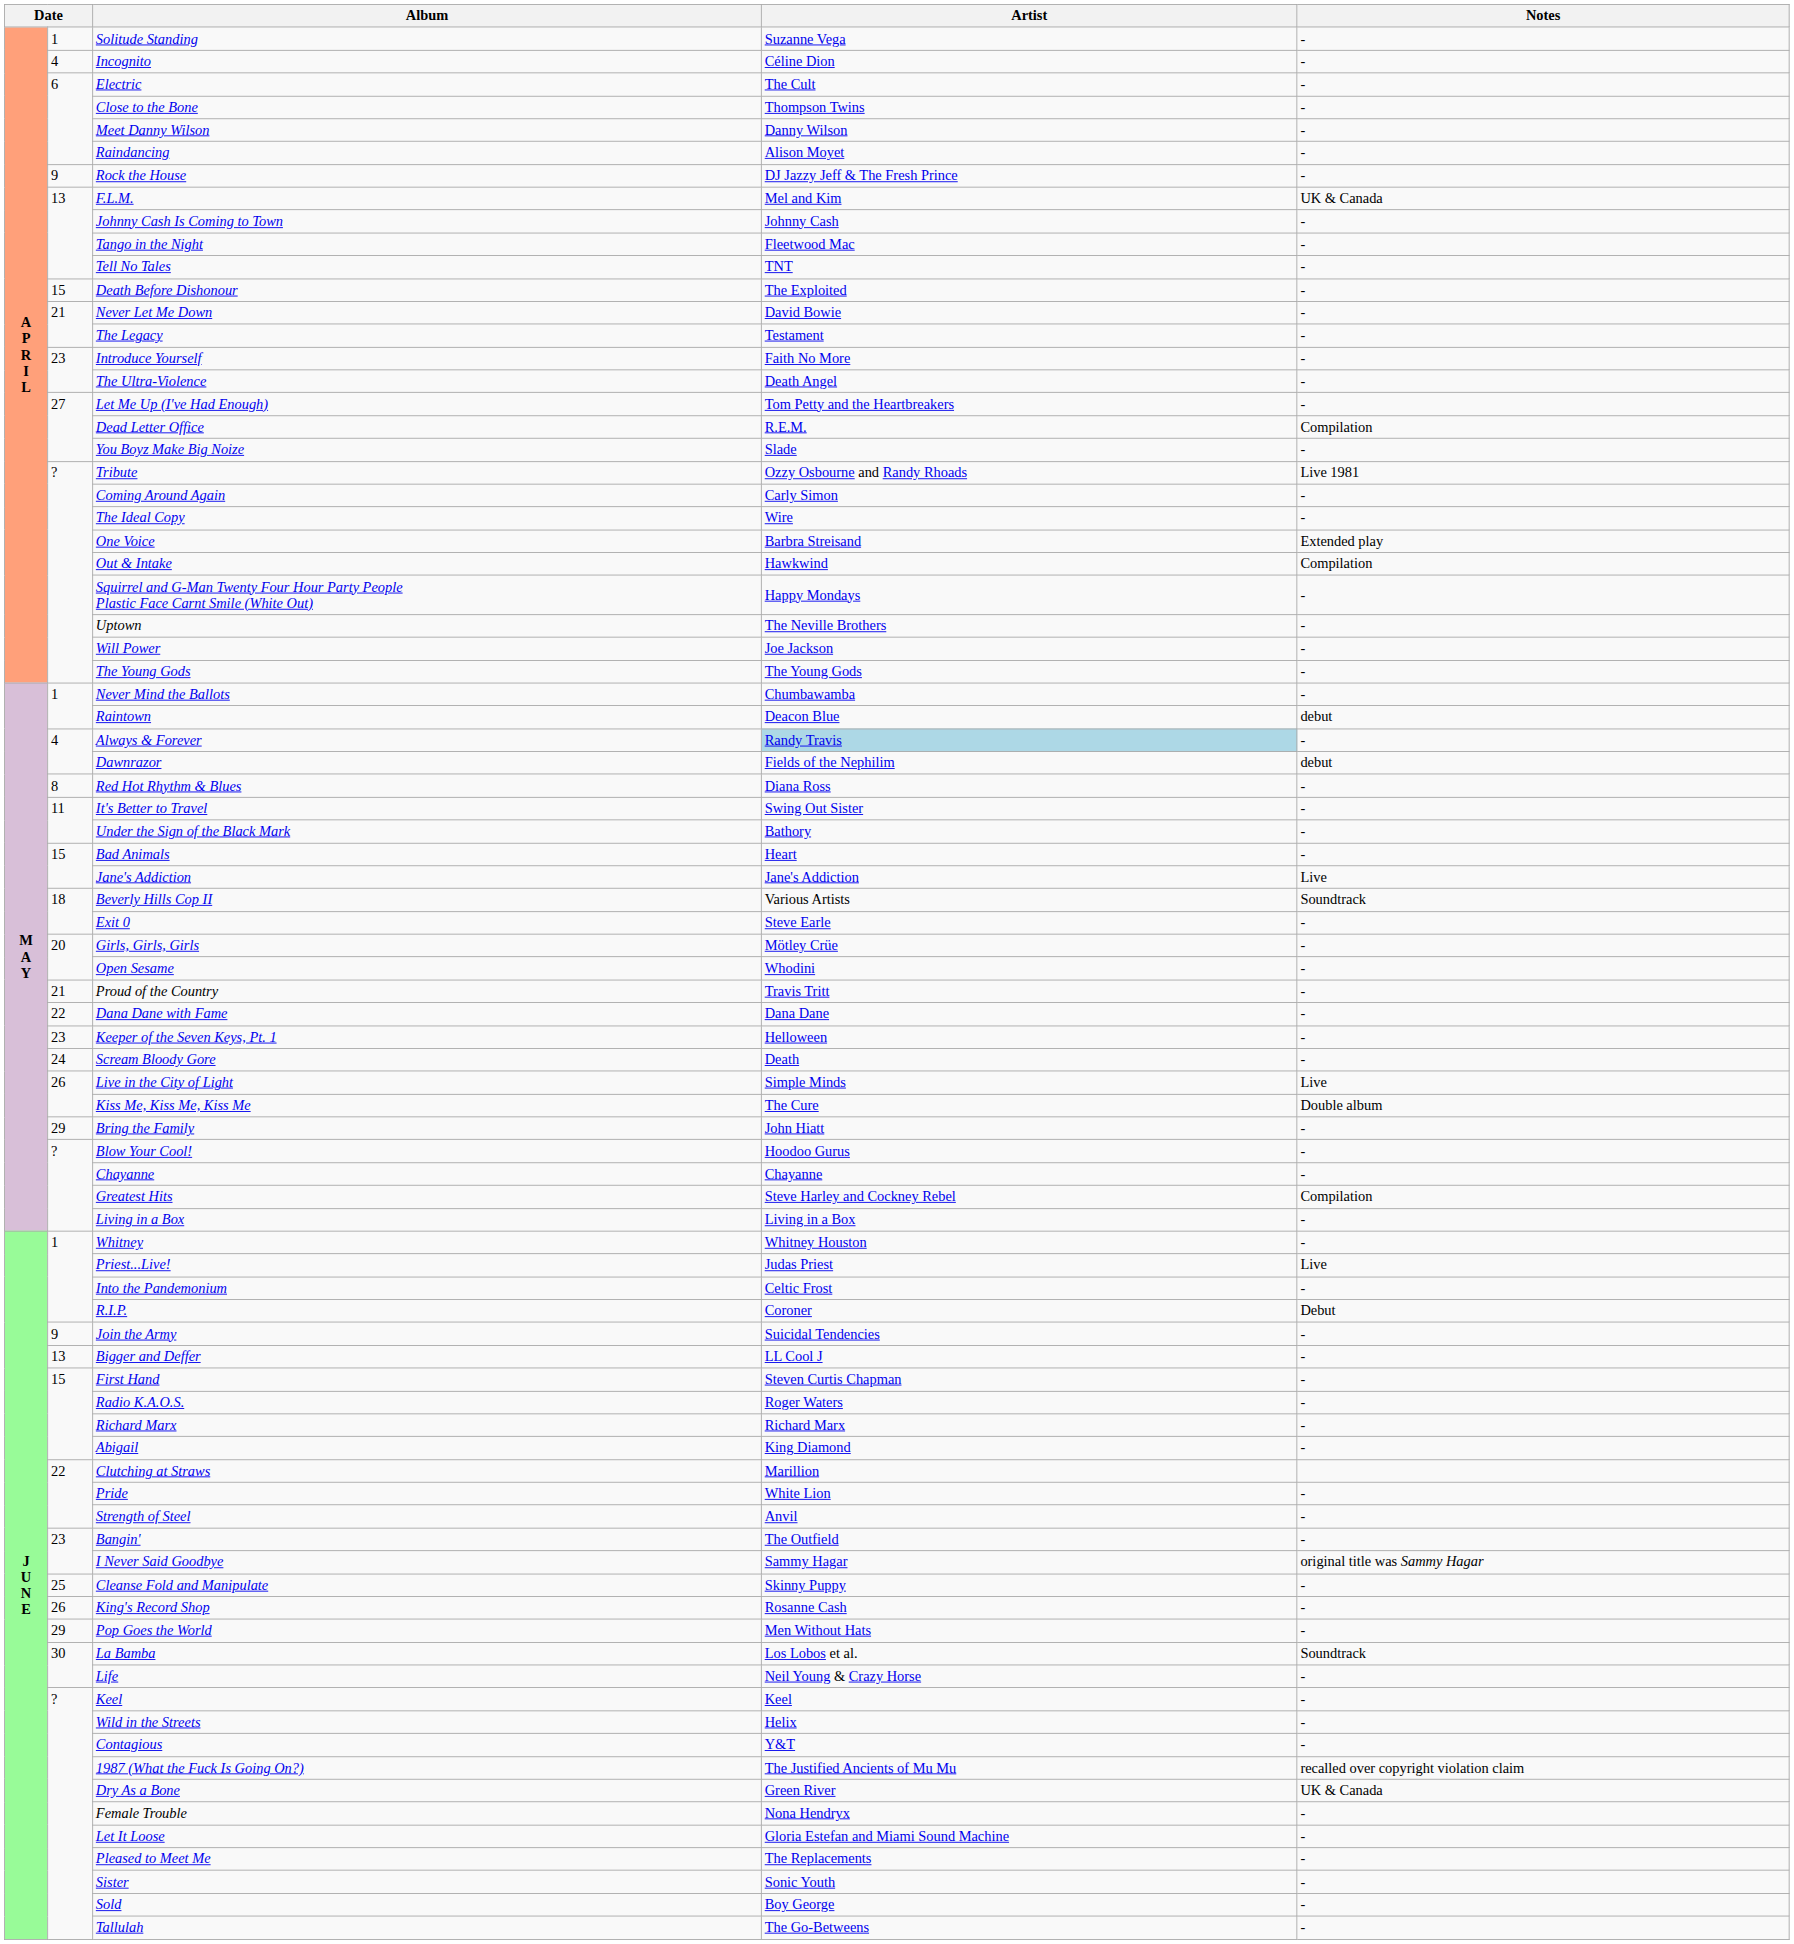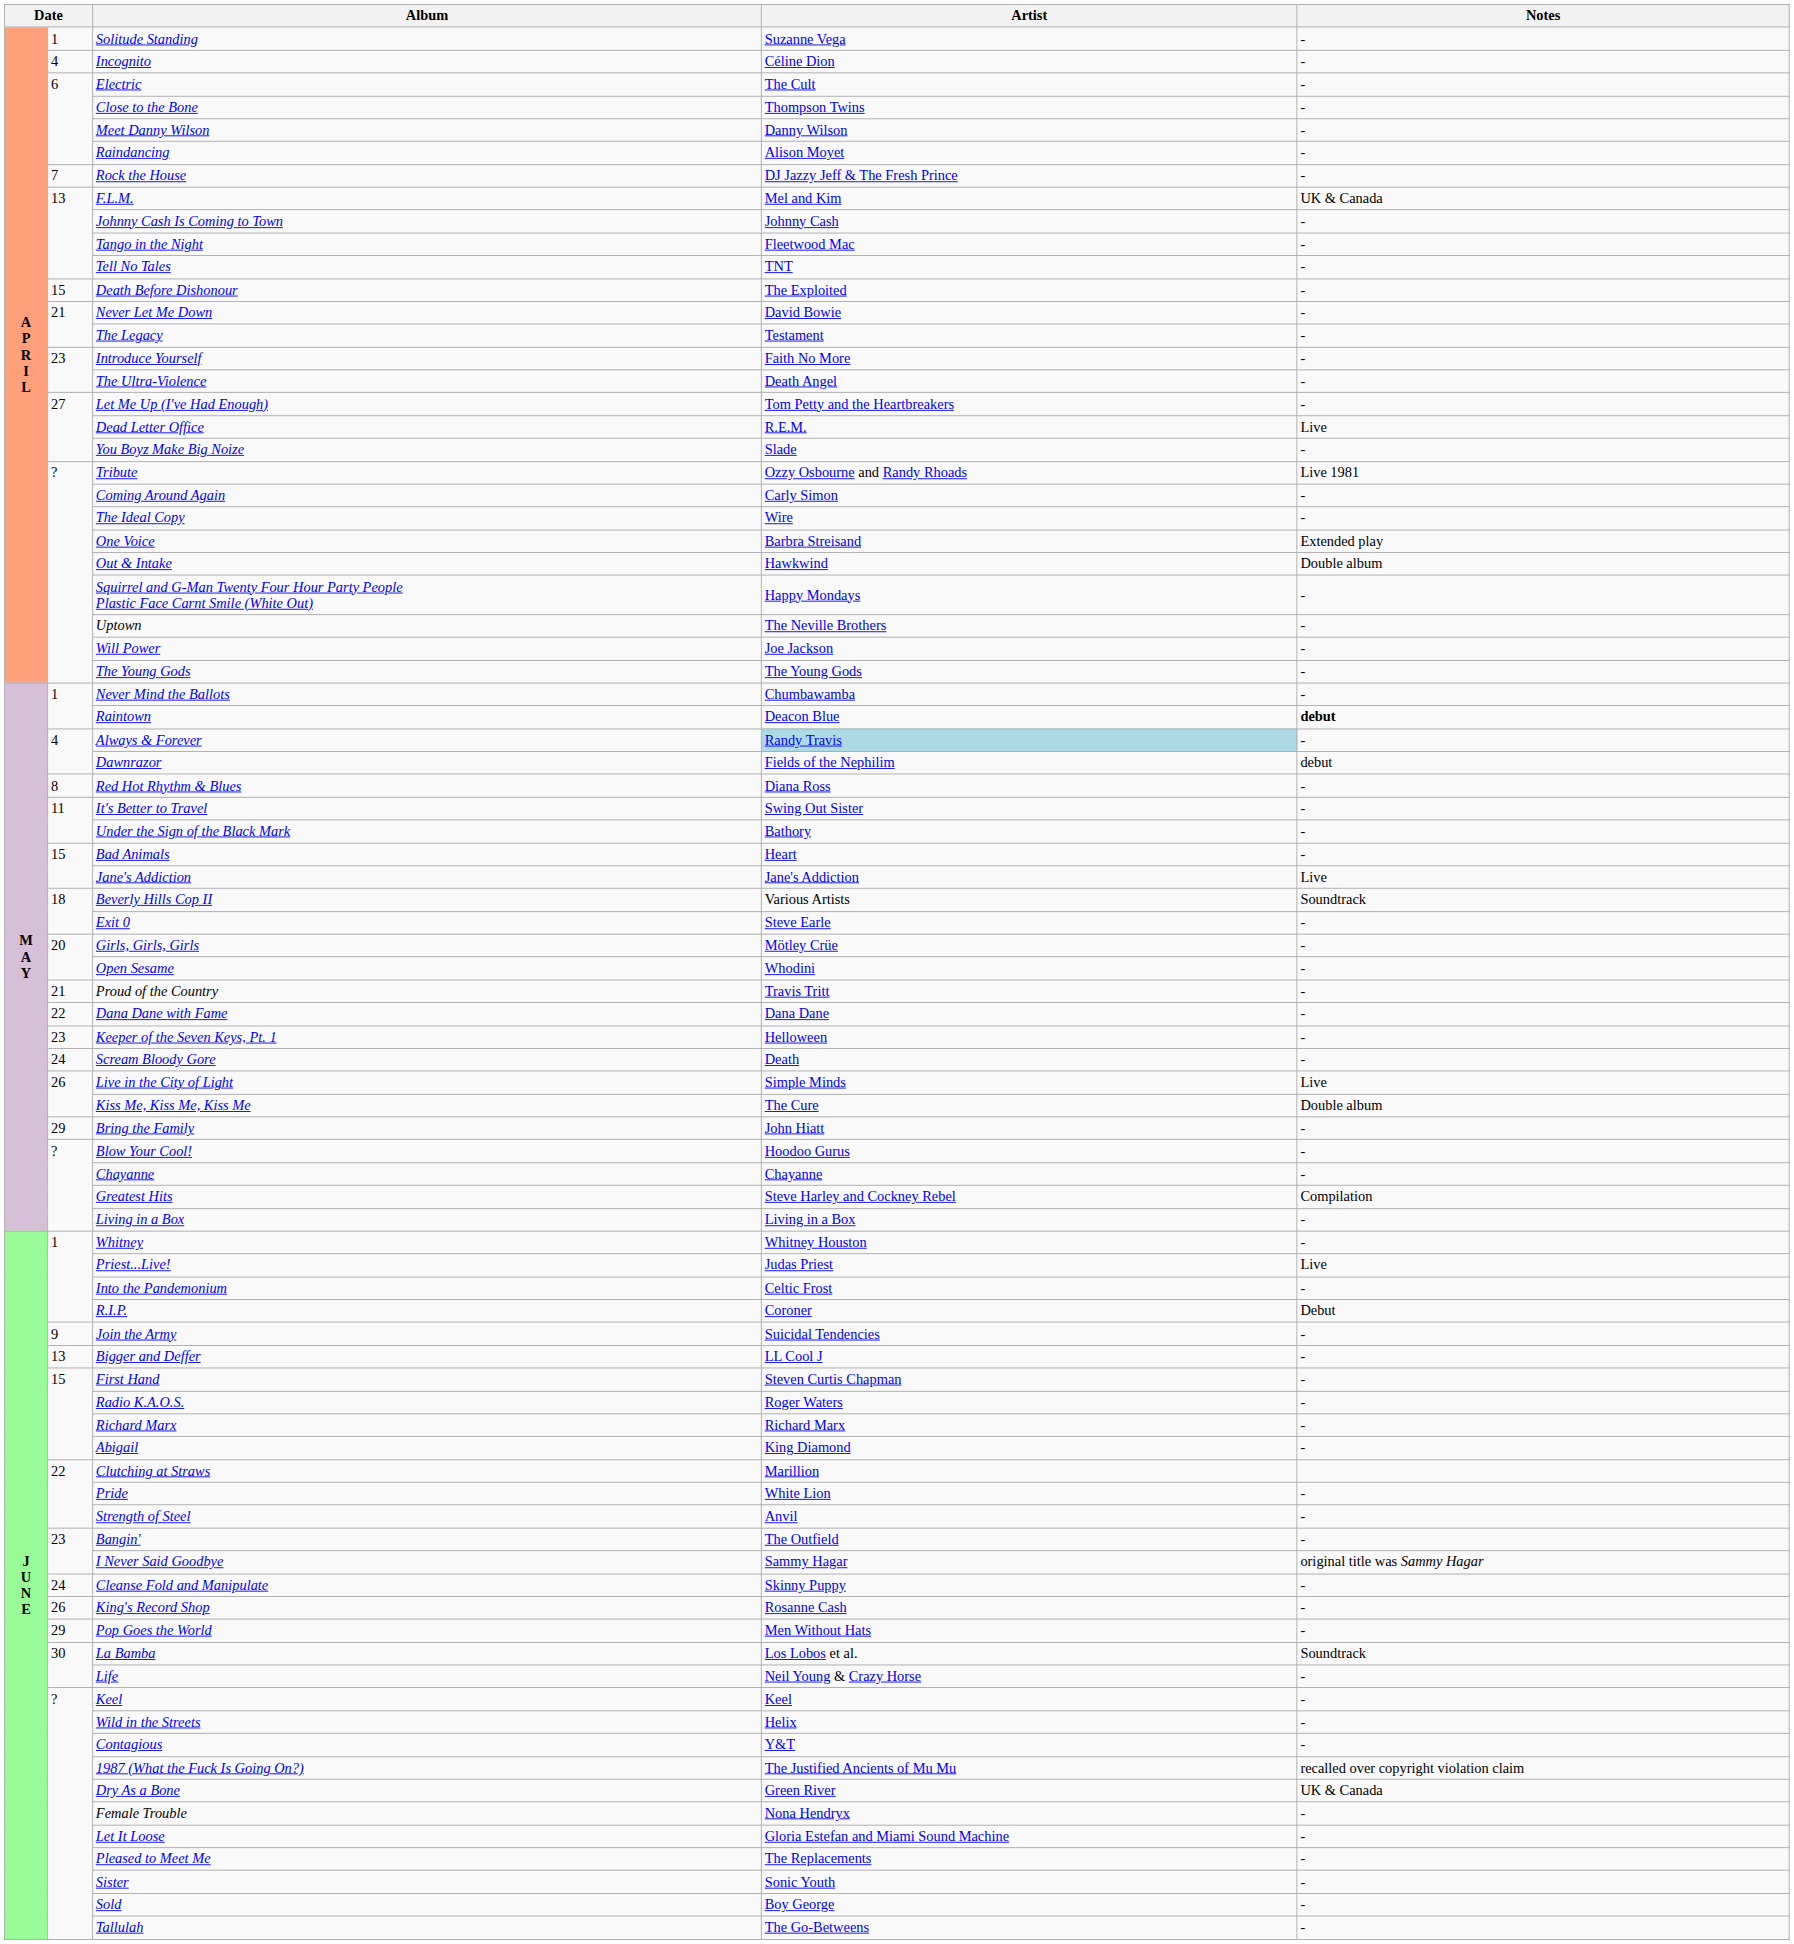(55, 175) 9 -> (55, 175) 7
(1336, 426) Compilation -> (1314, 426) Live
(1336, 564) Compilation -> (1341, 564) Double album
(1316, 717) normal -> (1318, 717) bold
(58, 1585) 25 -> (58, 1585) 24
